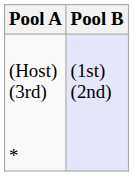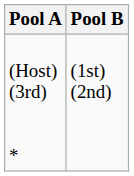(91, 81) lavender background -> (91, 81) no background
